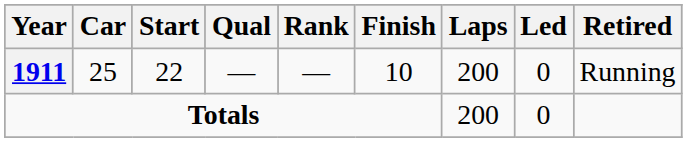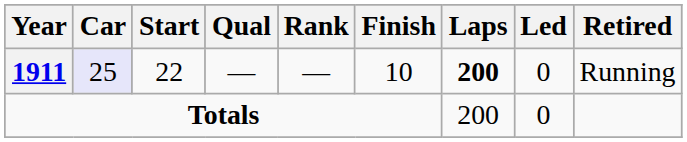(103, 70) no background -> (103, 70) lavender background
(478, 70) normal -> (478, 70) bold
